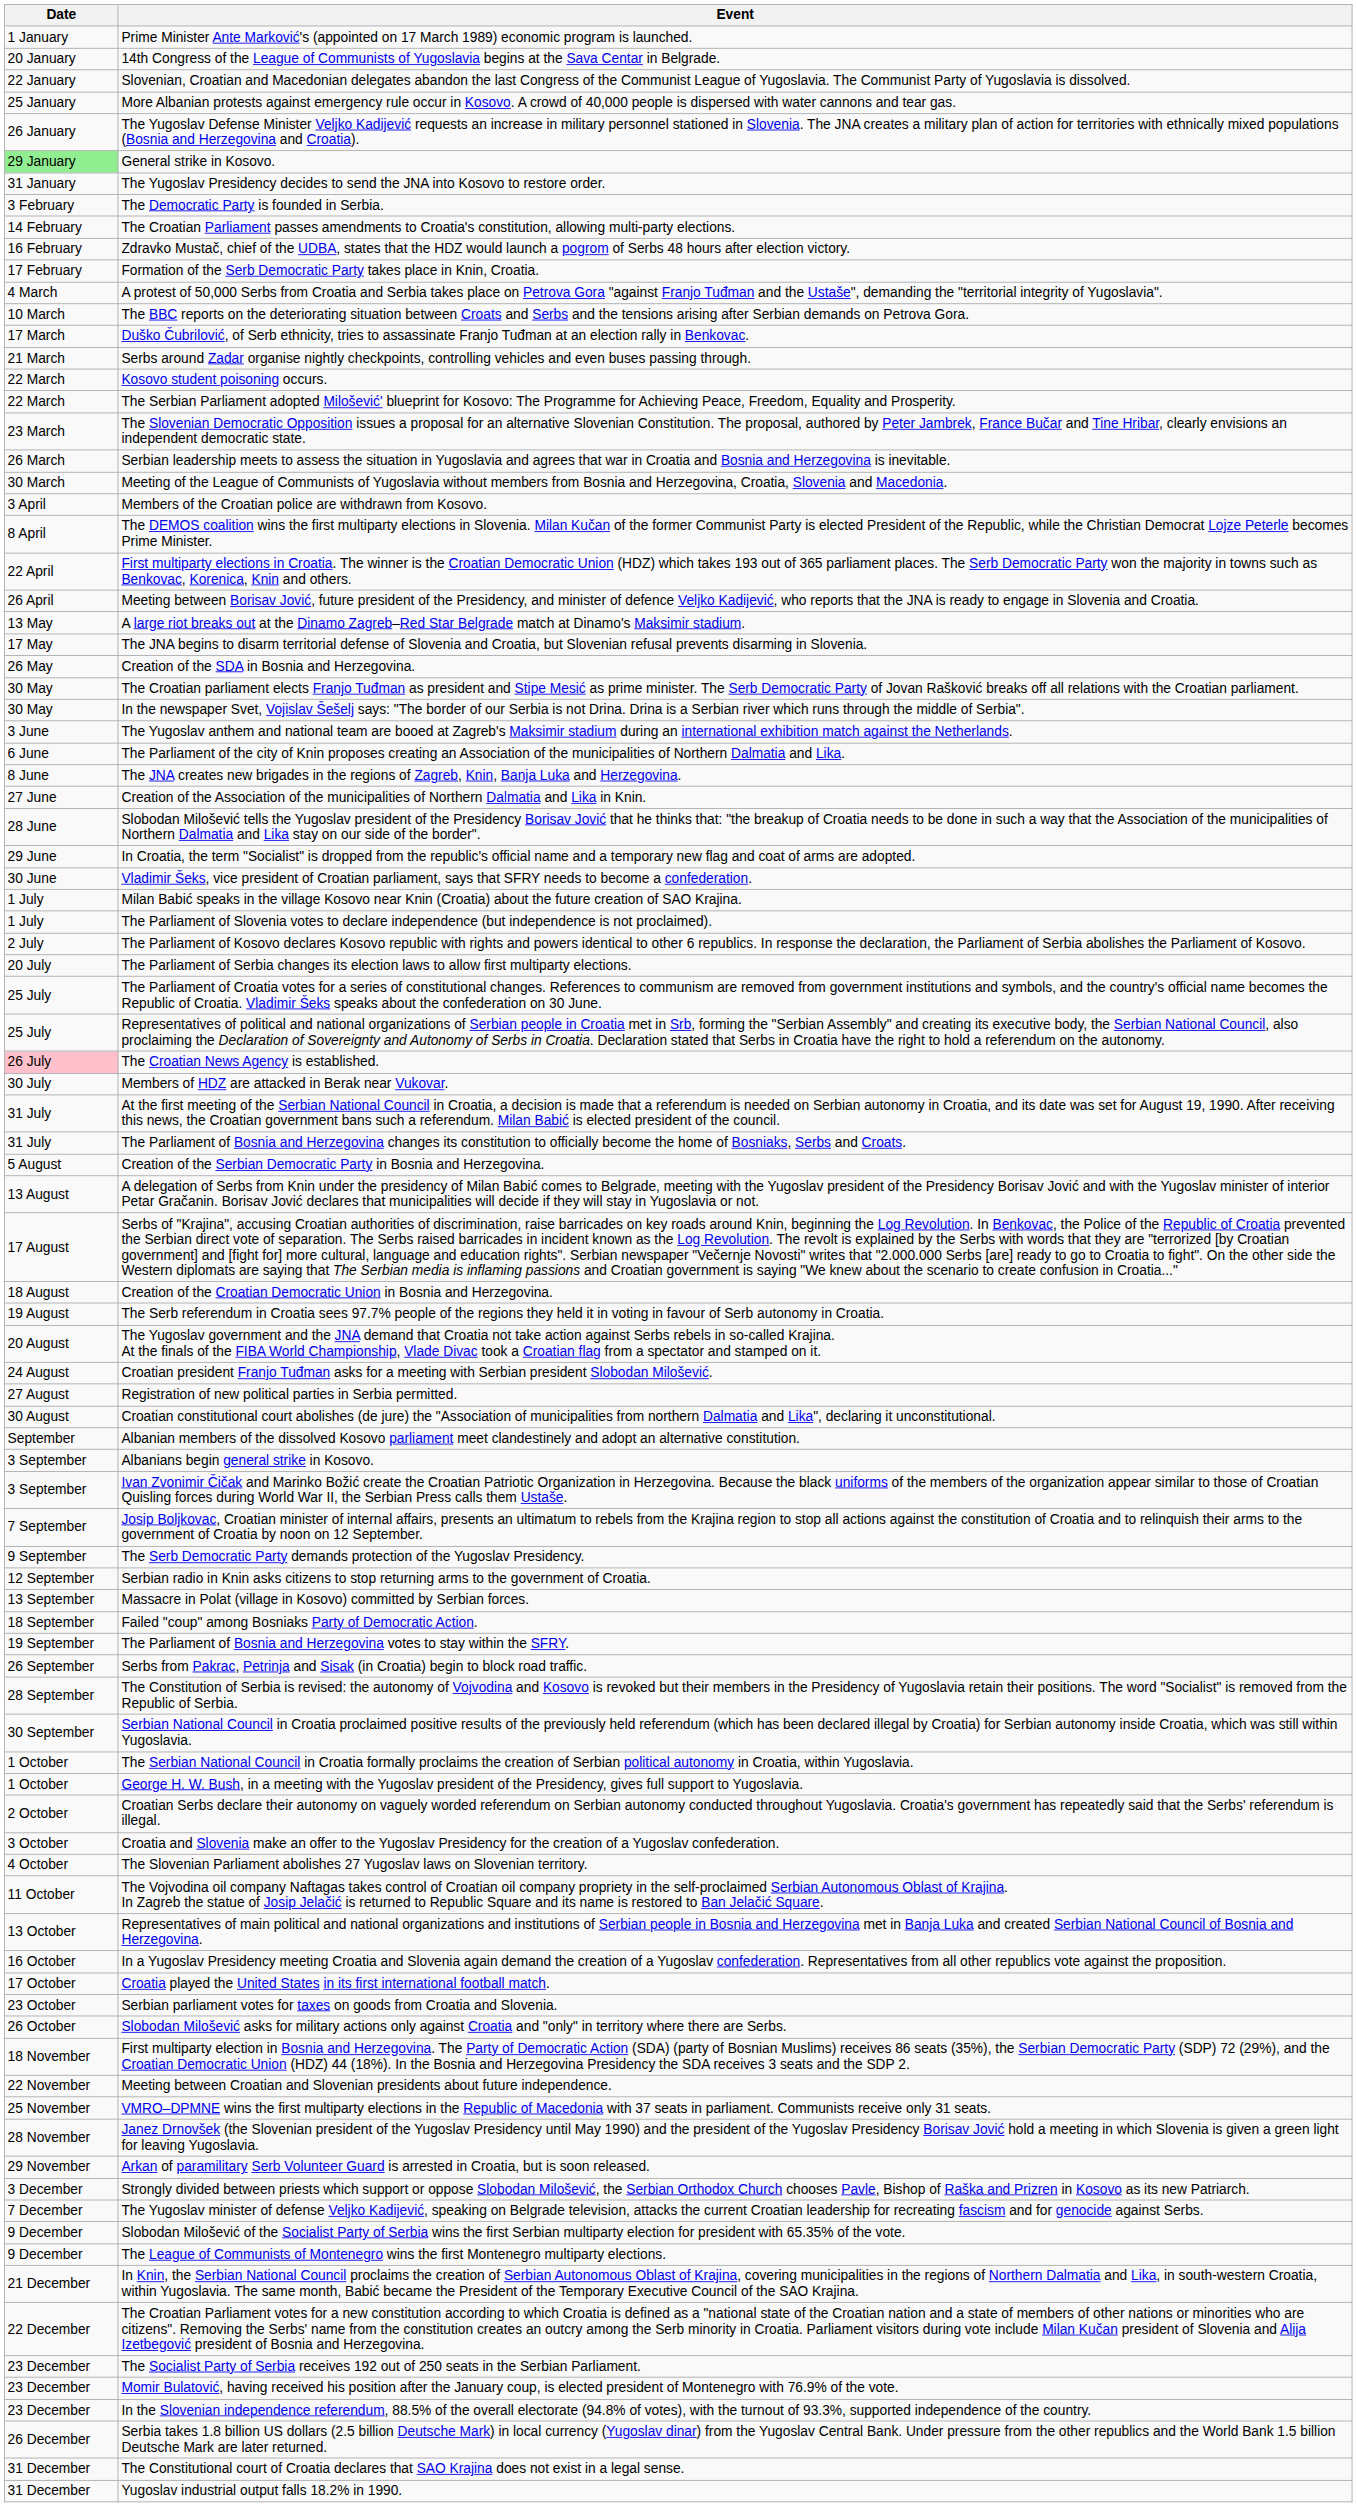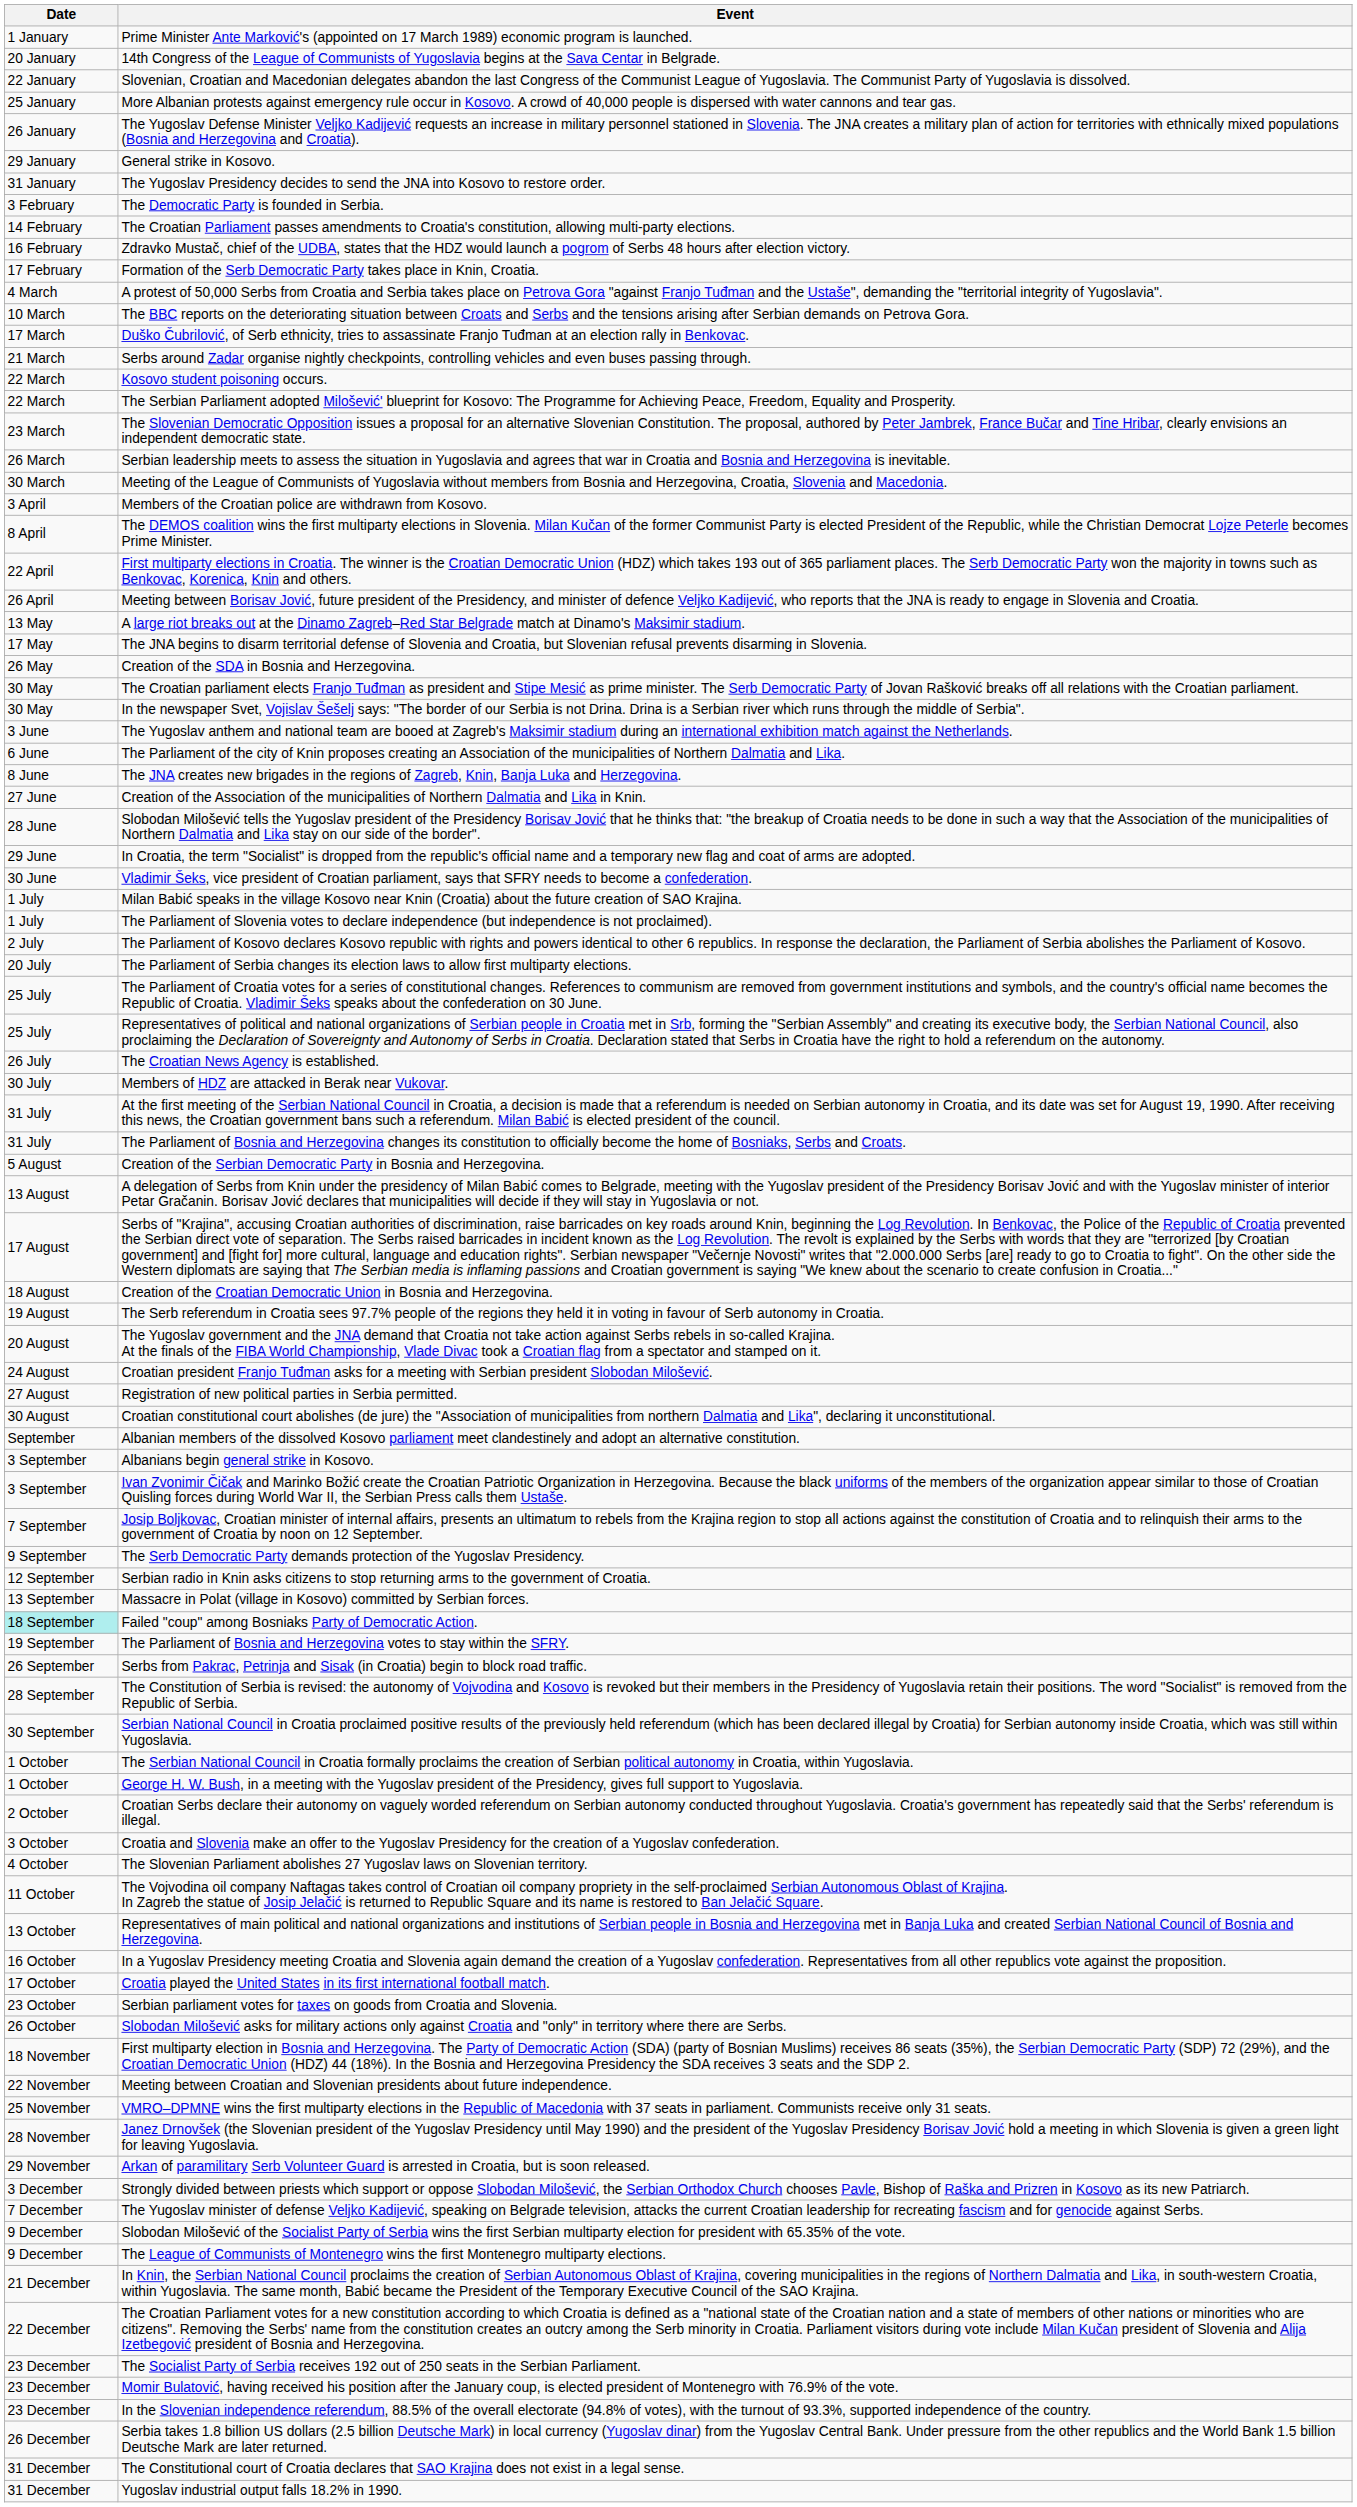(42, 161) lightgreen background -> (42, 161) no background
(29, 1062) pink background -> (29, 1062) no background
(51, 1622) no background -> (51, 1622) paleturquoise background
